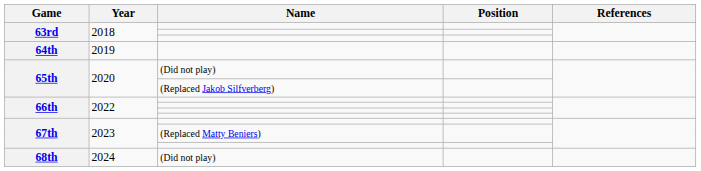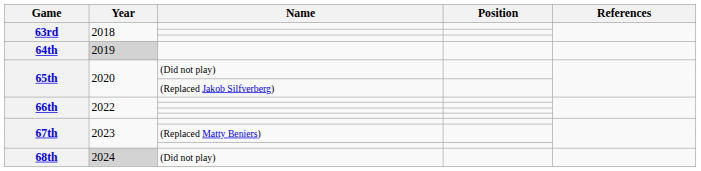(103, 50) no background -> (103, 50) lightgrey background
(103, 157) no background -> (103, 157) lightgrey background
